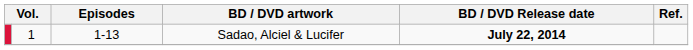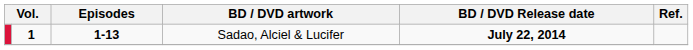(31, 34) normal -> (31, 34) bold
(107, 34) normal -> (107, 34) bold
